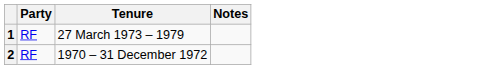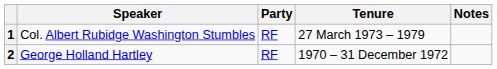+ column: (138, 14)
